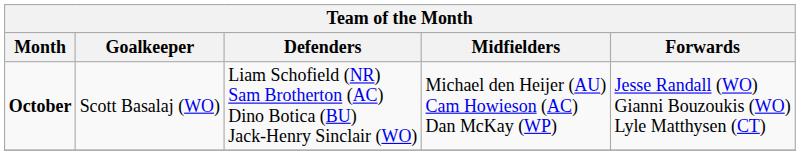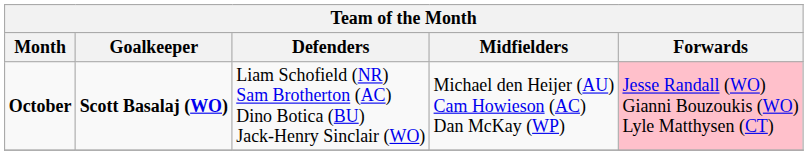(150, 105) normal -> (154, 105) bold
(703, 105) no background -> (711, 105) pink background
